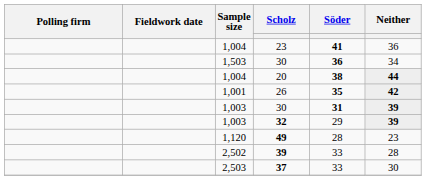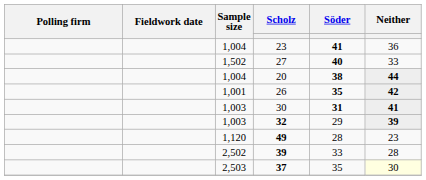- row: (234, 62)
+ row: (234, 62)
(393, 107) 39 -> (393, 107) 41
(337, 168) 33 -> (337, 168) 35
(393, 168) no background -> (393, 168) lightyellow background
